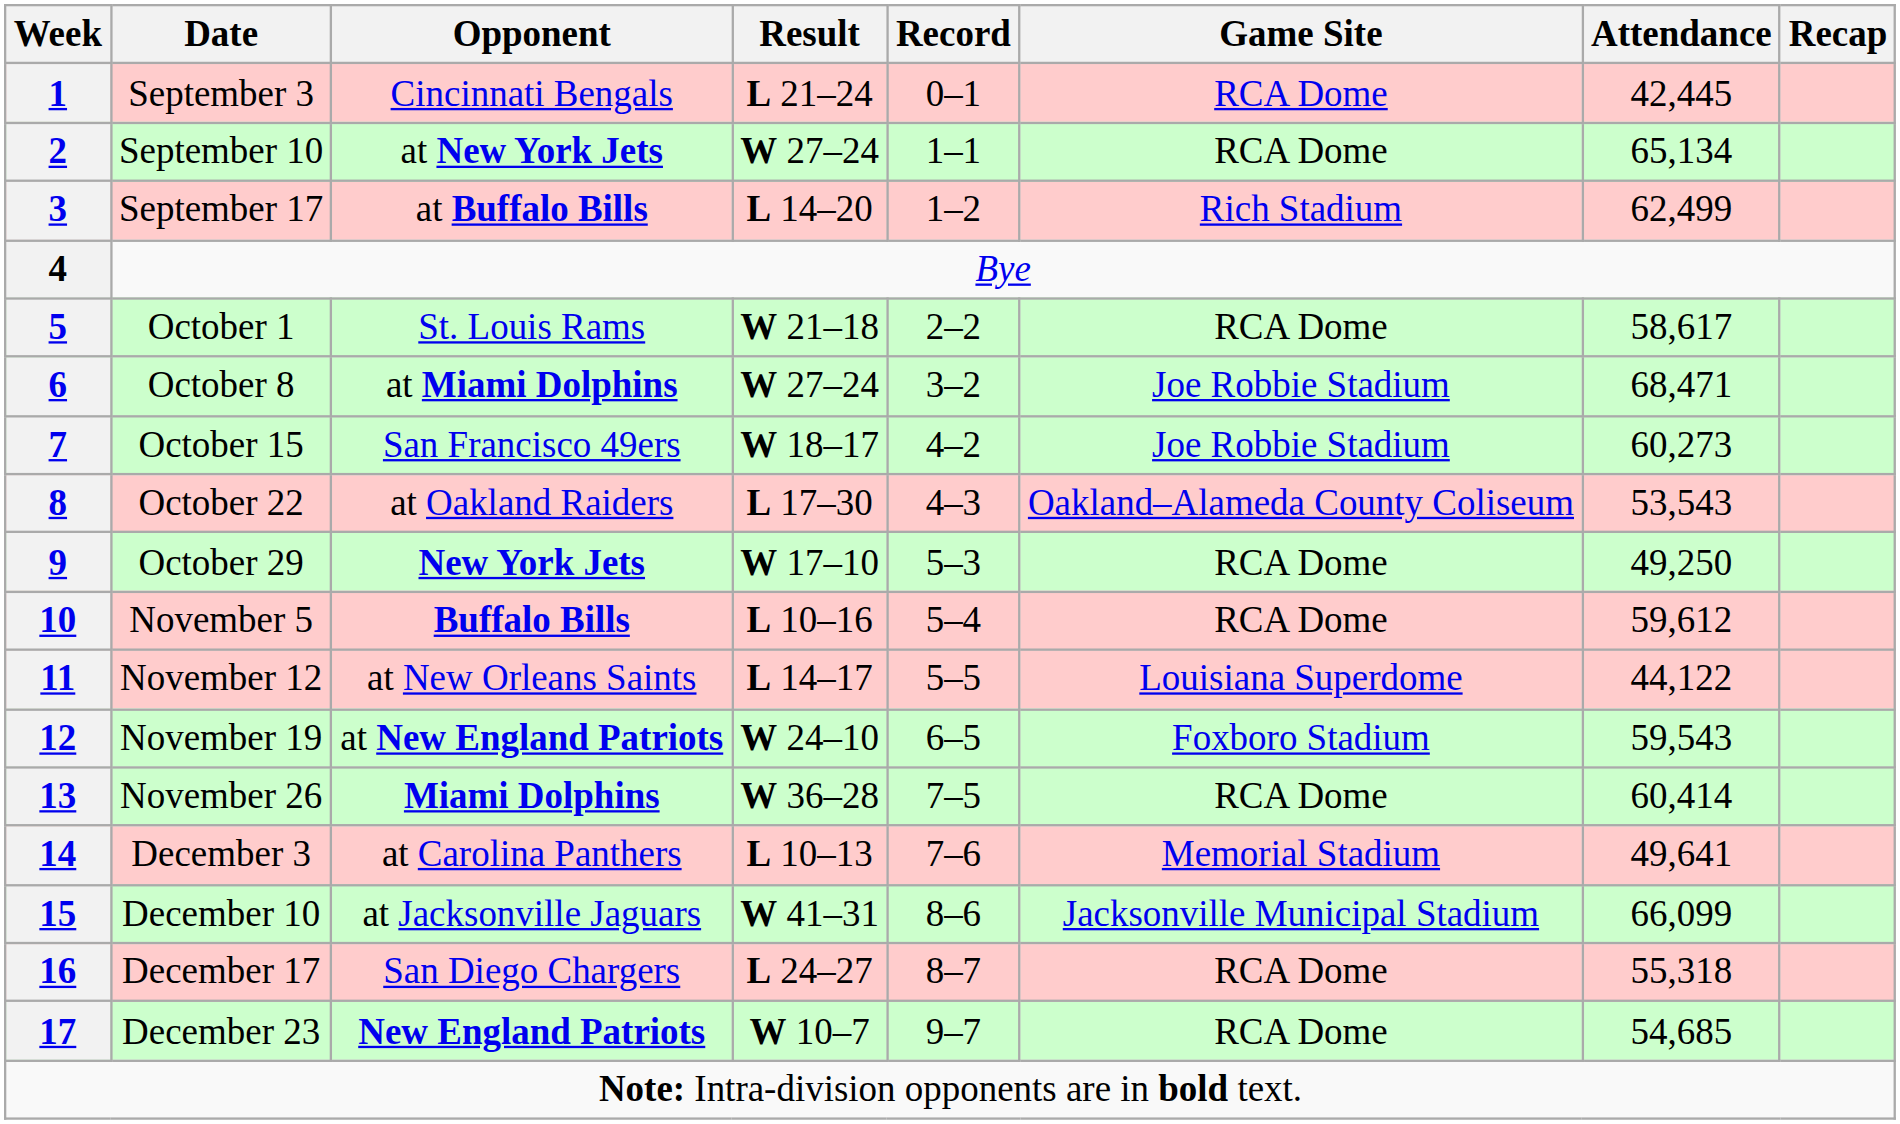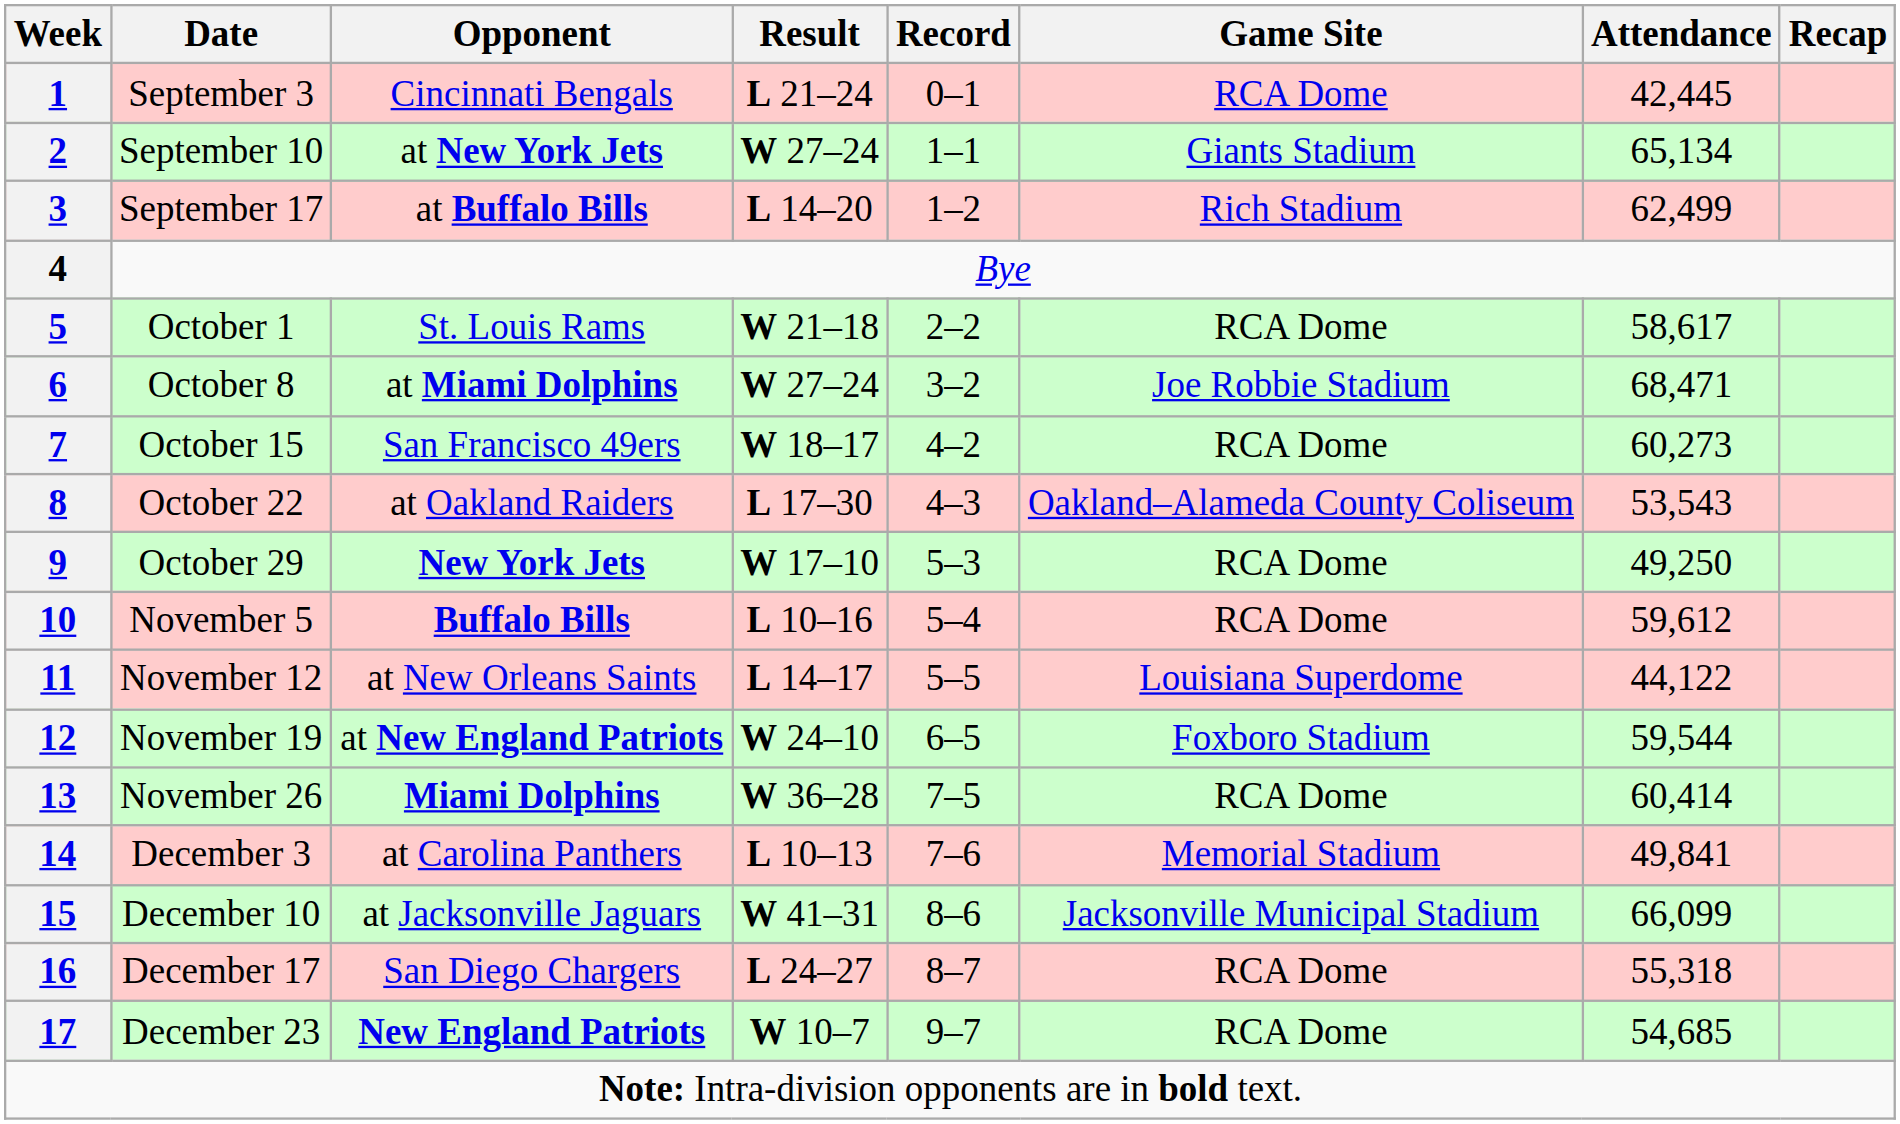(1301, 151) RCA Dome -> (1301, 151) Giants Stadium
(1301, 444) Joe Robbie Stadium -> (1301, 444) RCA Dome
(1681, 737) 59,543 -> (1681, 737) 59,544
(1681, 854) 49,641 -> (1681, 854) 49,841
